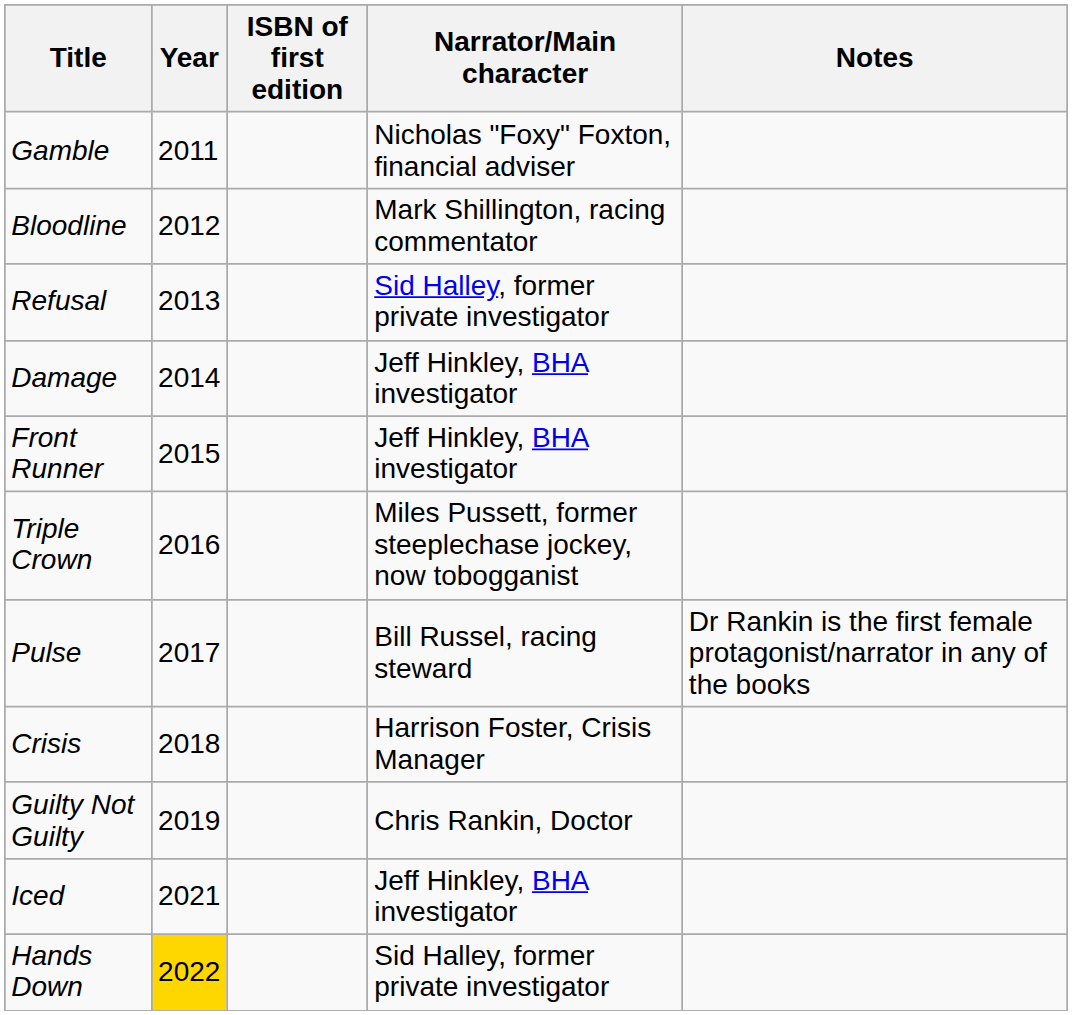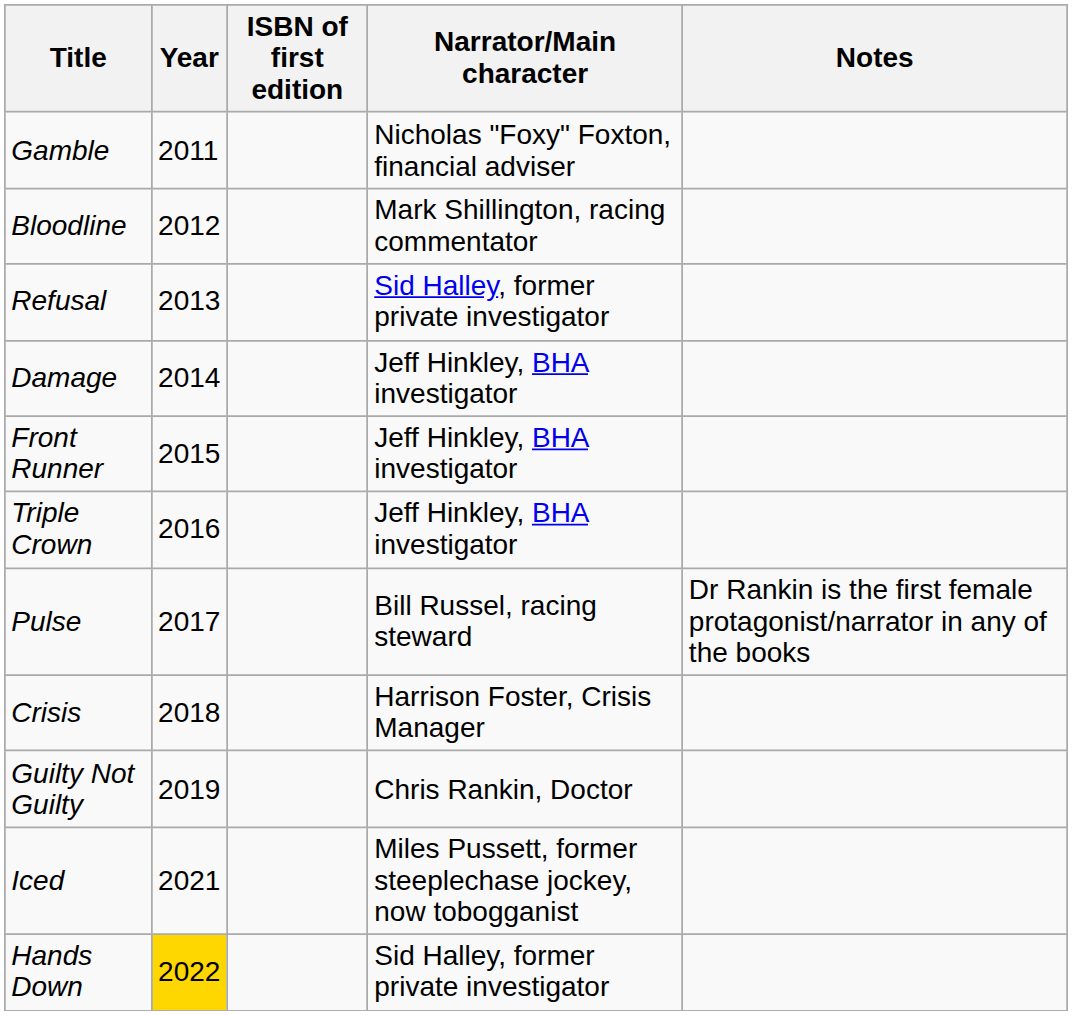(506, 545) Miles Pussett, former steeplechase jockey, now tobogganist -> (481, 529) Jeff Hinkley, BHA investigator
(481, 896) Jeff Hinkley, BHA investigator -> (506, 880) Miles Pussett, former steeplechase jockey, now tobogganist
